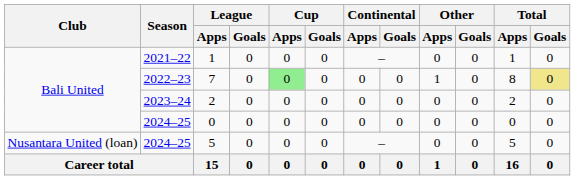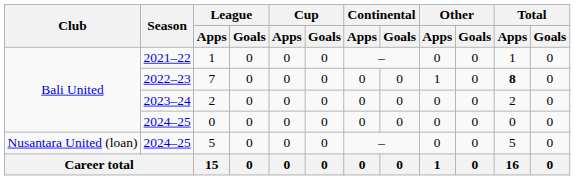(287, 79) lightgreen background -> (287, 79) no background
(512, 79) normal -> (512, 79) bold
(550, 79) khaki background -> (550, 79) no background
